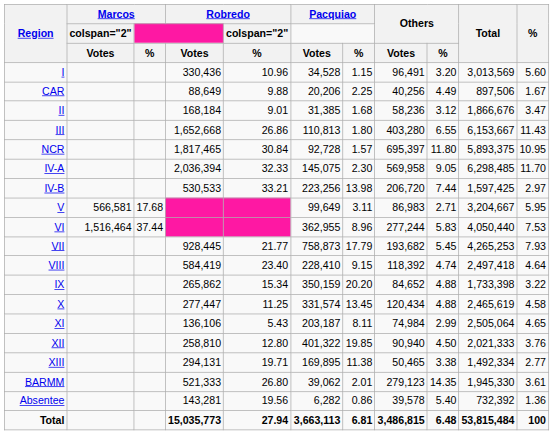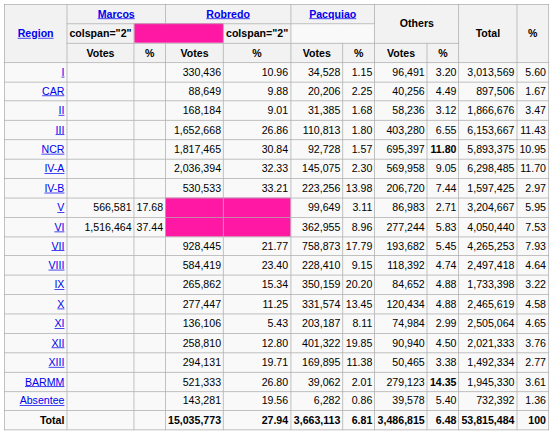(444, 149) normal -> (443, 149) bold
(443, 381) normal -> (443, 381) bold
